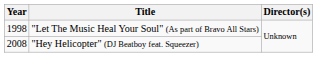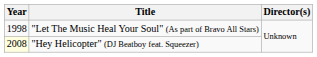(17, 44) no background -> (17, 44) lightyellow background
